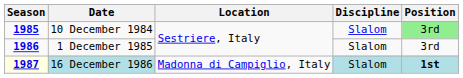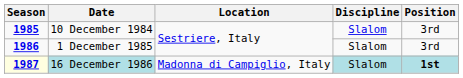(430, 30) lightgreen background -> (430, 30) no background
